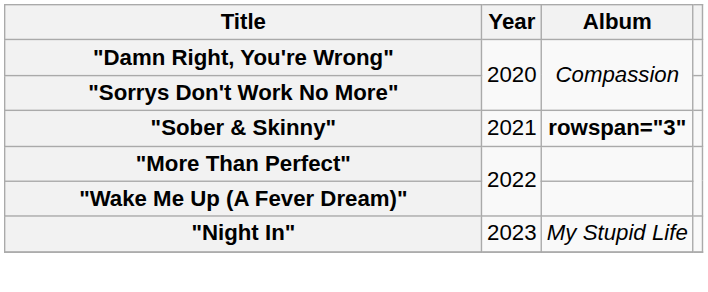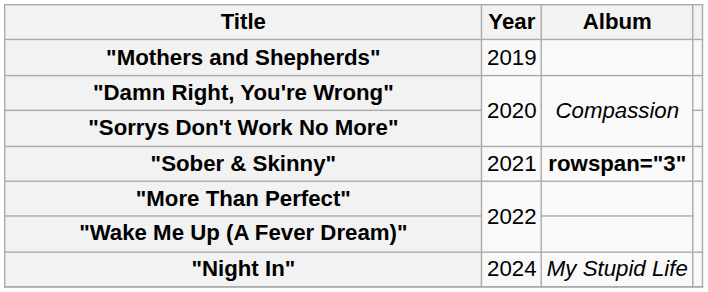+ row: (243, 57)
(512, 233) 2023 -> (512, 269) 2024
